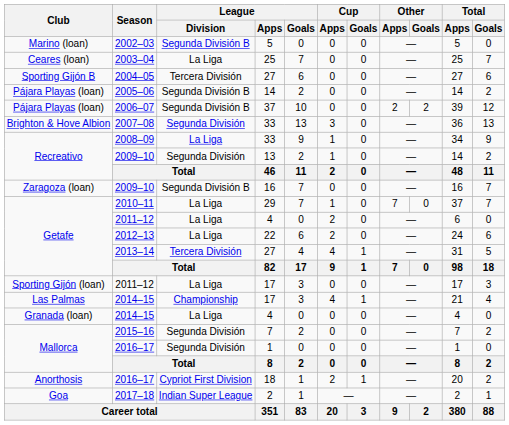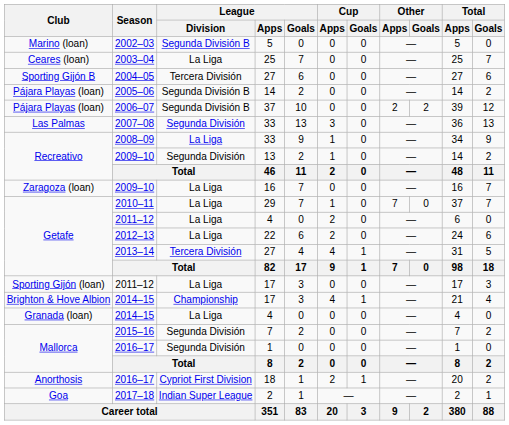(58, 124) Brighton & Hove Albion -> (58, 124) Las Palmas
(206, 188) Segunda División B -> (206, 188) La Liga
(58, 300) Las Palmas -> (58, 300) Brighton & Hove Albion
